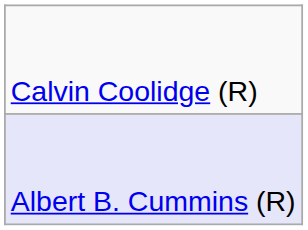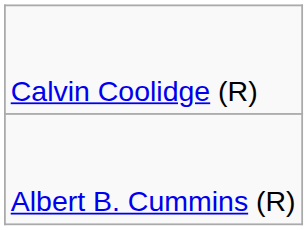(153, 200) lavender background -> (153, 200) no background
